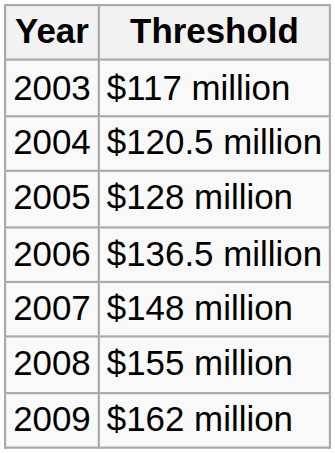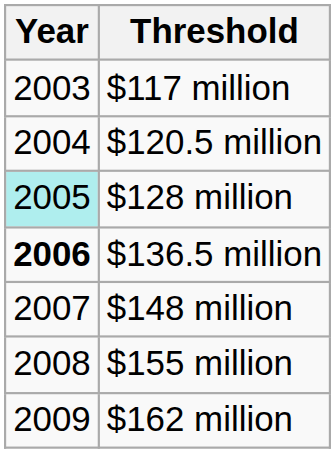(52, 198) no background -> (52, 198) paleturquoise background
(52, 253) normal -> (52, 253) bold
